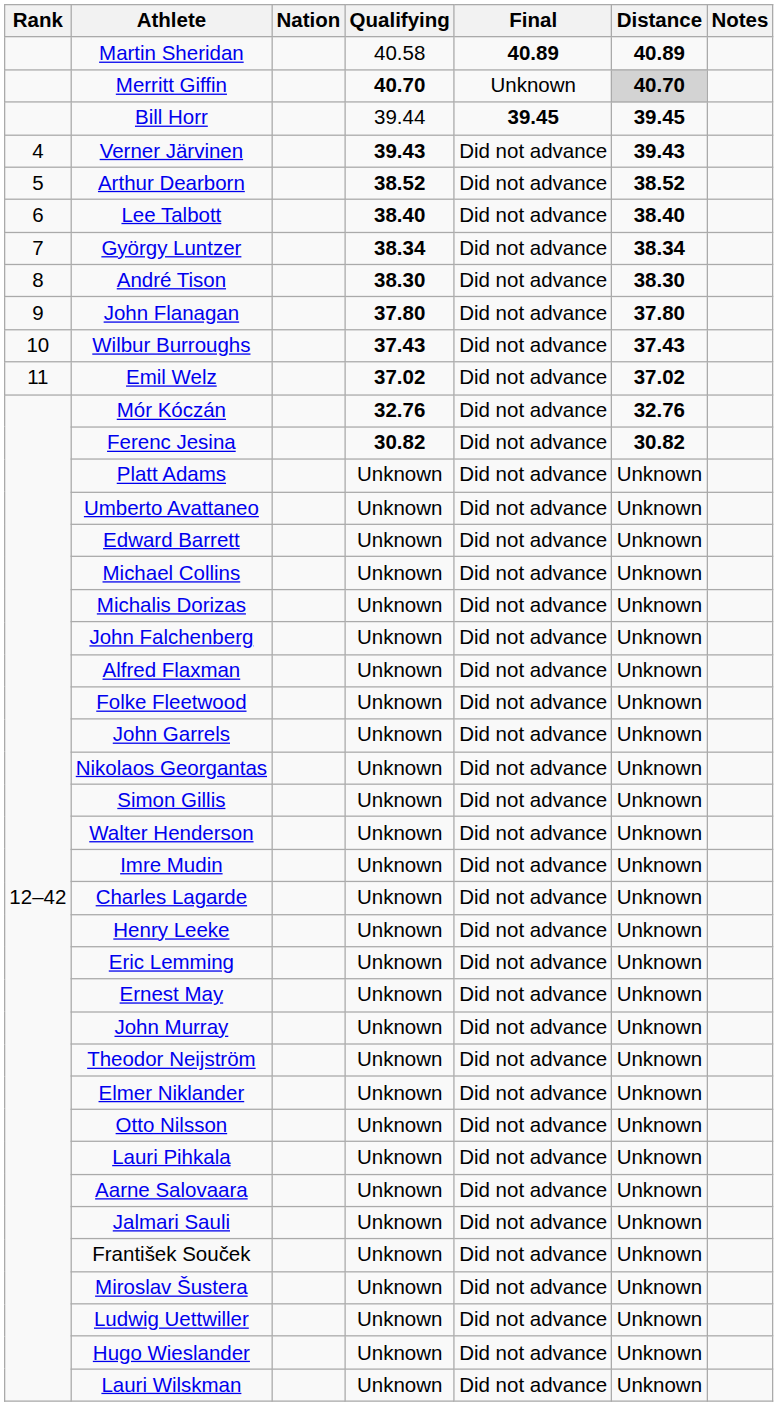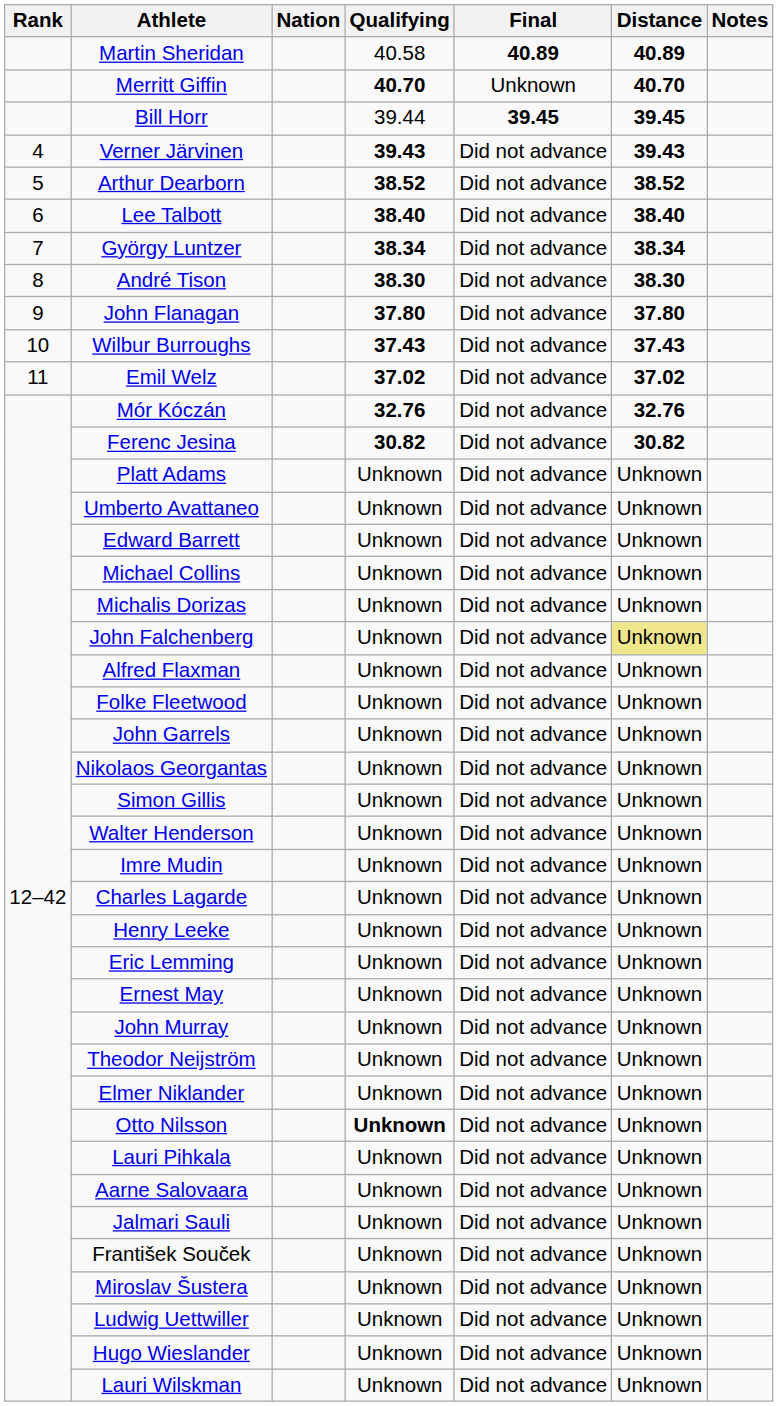(659, 85) lightgrey background -> (659, 85) no background
(659, 637) no background -> (659, 637) khaki background
(400, 1125) normal -> (400, 1125) bold
